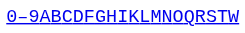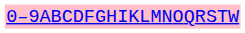(123, 17) no background -> (123, 17) pink background
